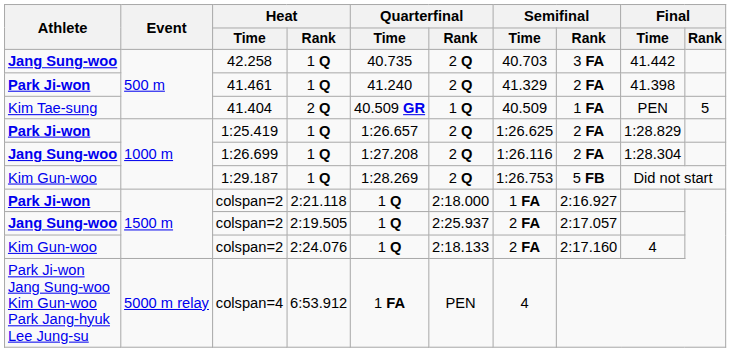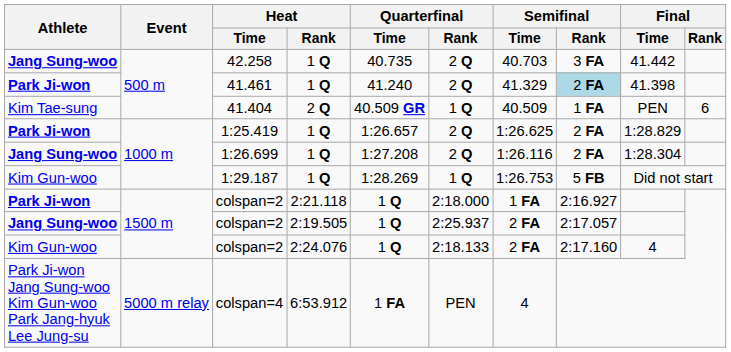(589, 85) no background -> (589, 85) lightblue background
(705, 108) 5 -> (705, 108) 6
(461, 178) 2 Q -> (461, 178) 1 Q
